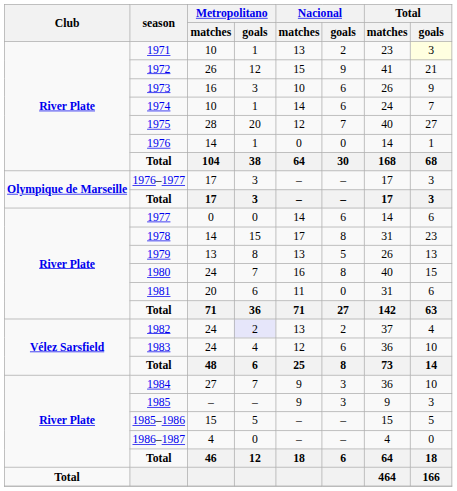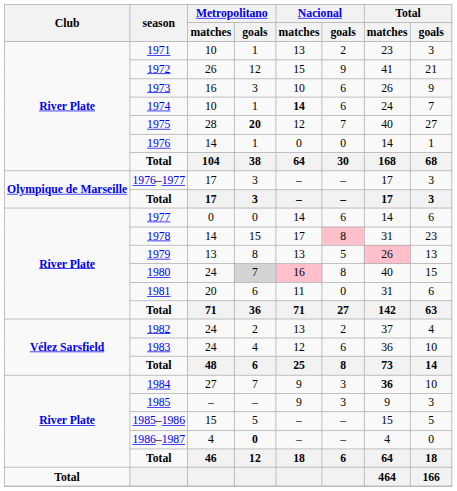(431, 50) lightyellow background -> (431, 50) no background
(299, 106) normal -> (299, 106) bold
(255, 124) normal -> (255, 124) bold
(343, 236) no background -> (343, 236) pink background
(387, 254) no background -> (387, 254) pink background
(255, 273) no background -> (255, 273) lightgrey background
(299, 273) no background -> (299, 273) pink background
(255, 328) lavender background -> (255, 328) no background
(387, 384) normal -> (387, 384) bold
(255, 439) normal -> (255, 439) bold
